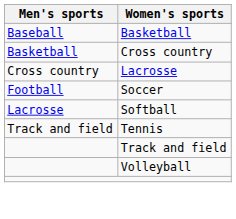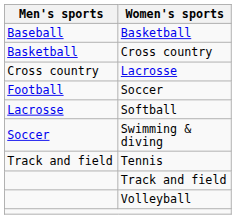+ row: (156, 135)
